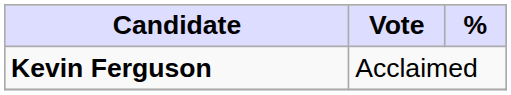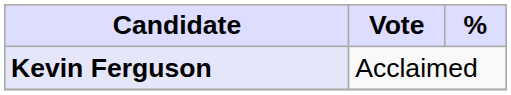(111, 67) no background -> (111, 67) lavender background
